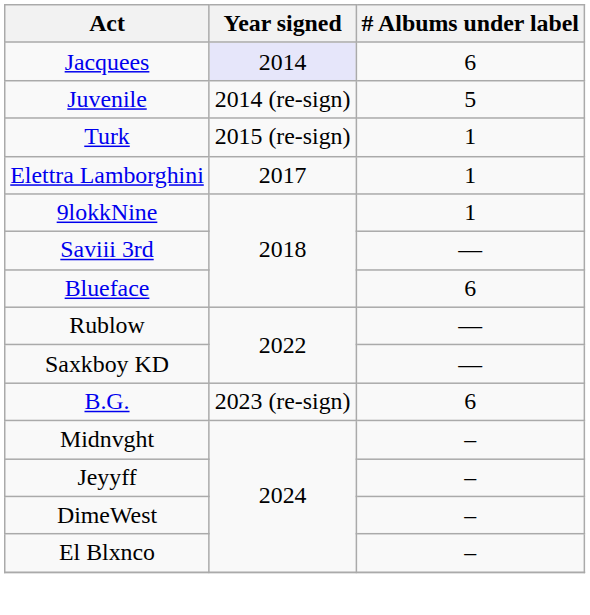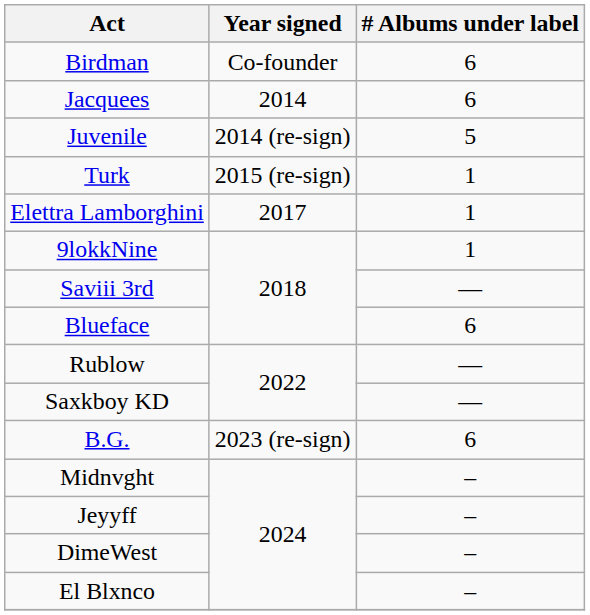+ row: (107, 61)
(283, 61) lavender background -> (283, 99) no background
